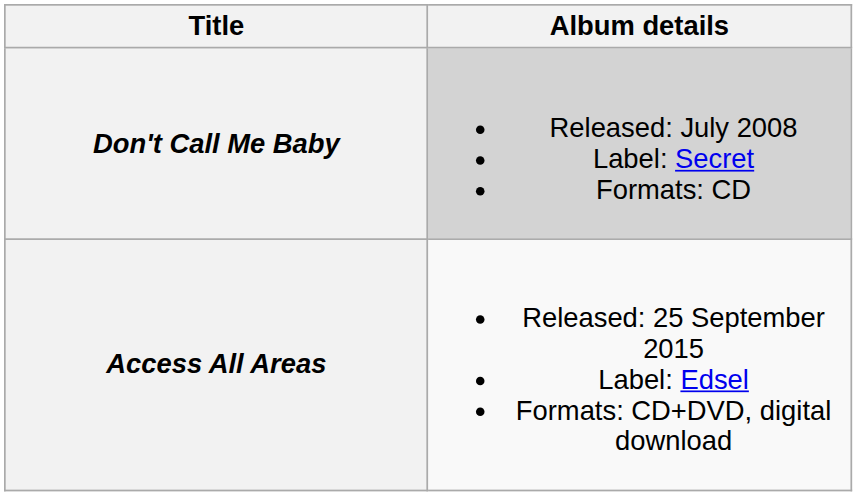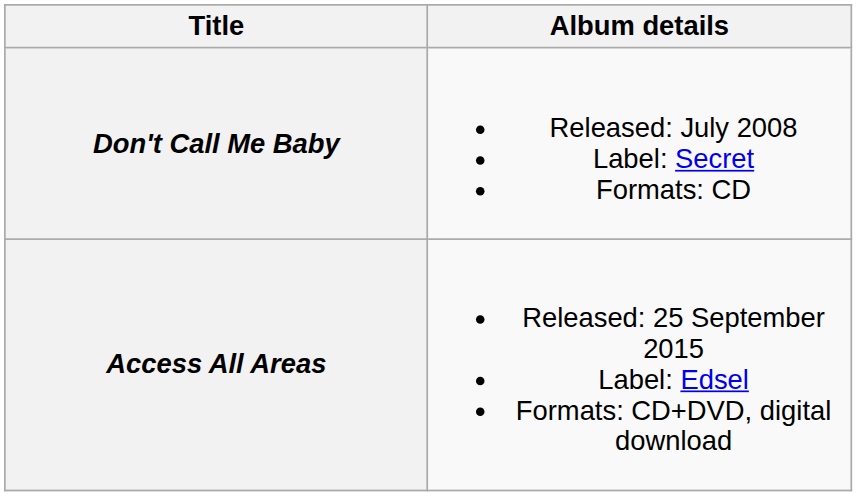(639, 159) lightgrey background -> (639, 159) no background
